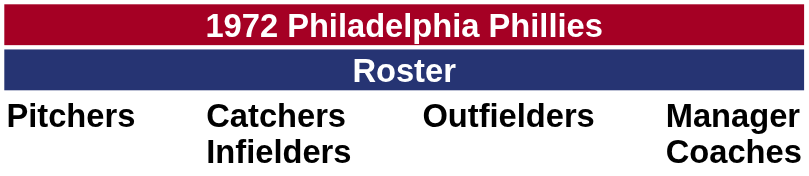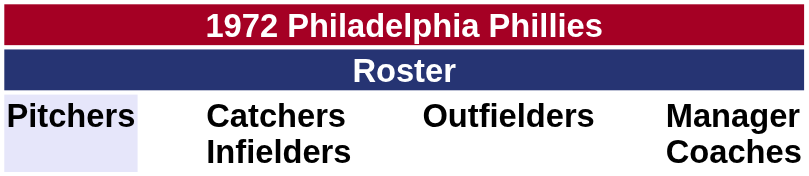(71, 115) no background -> (71, 115) lavender background
